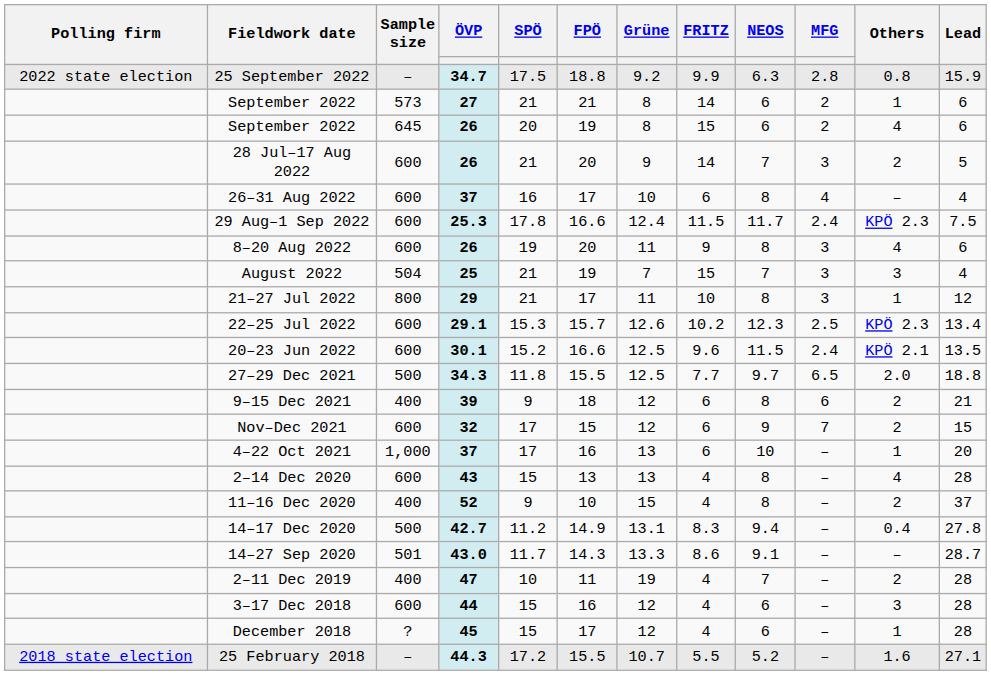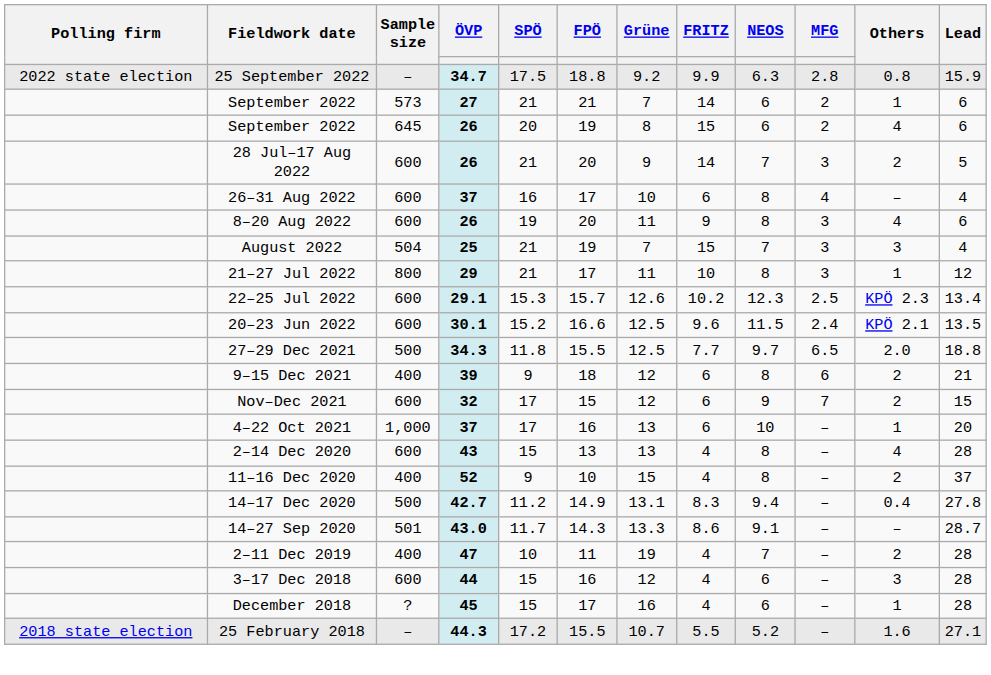(647, 102) 8 -> (647, 102) 7
- row: (292, 222)
(647, 631) 12 -> (647, 606) 16
